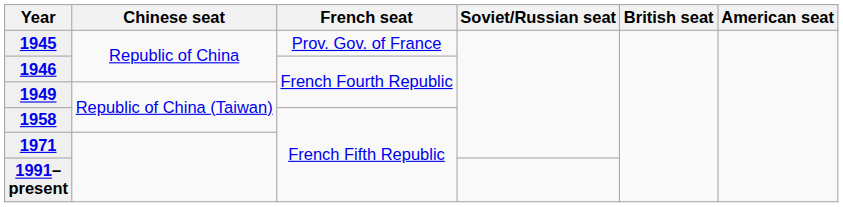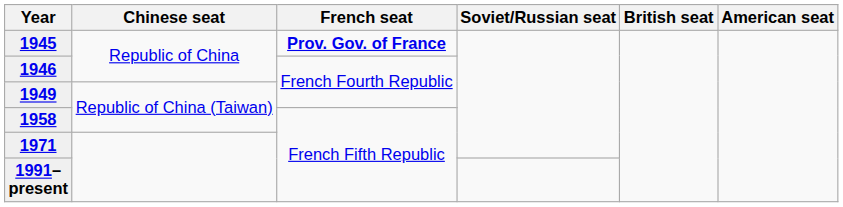(367, 43) normal -> (367, 43) bold
